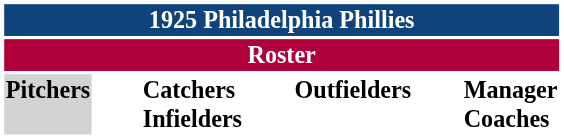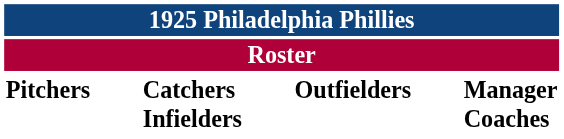(48, 89) lightgrey background -> (48, 89) no background
